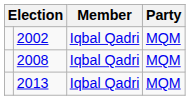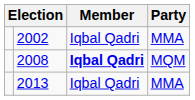(163, 38) MQM -> (167, 38) MMA
(105, 60) normal -> (107, 60) bold
(163, 83) MQM -> (167, 83) MMA
